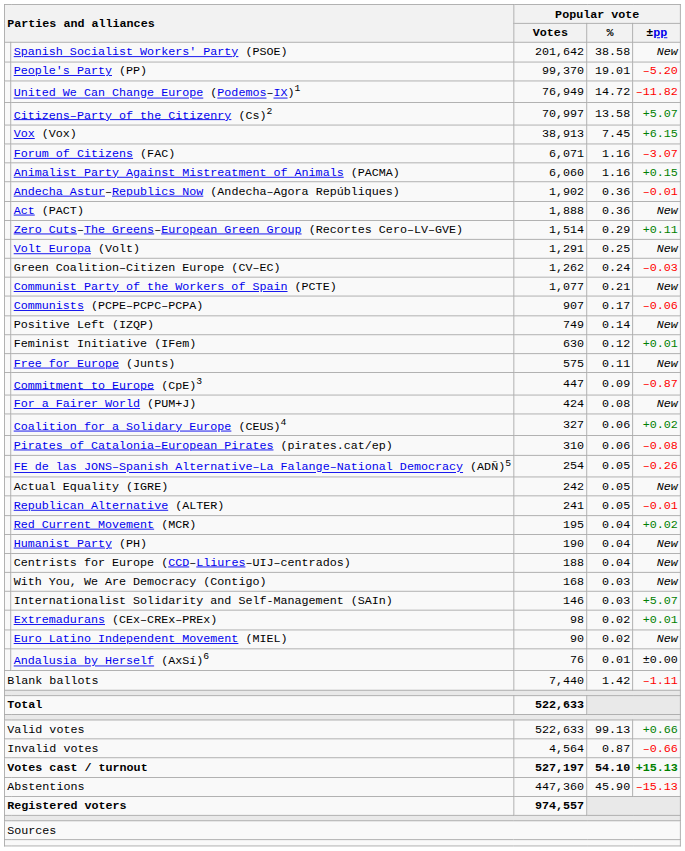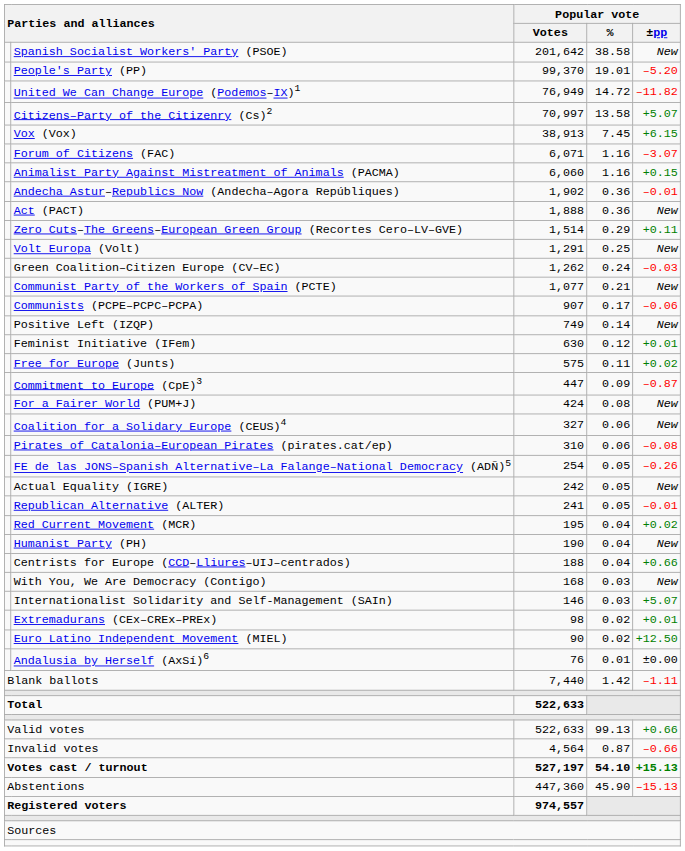(667, 363) New -> (660, 363) +0.02
(660, 425) +0.02 -> (667, 425) New
(667, 563) New -> (660, 563) +0.66
(667, 639) New -> (657, 639) +12.50
